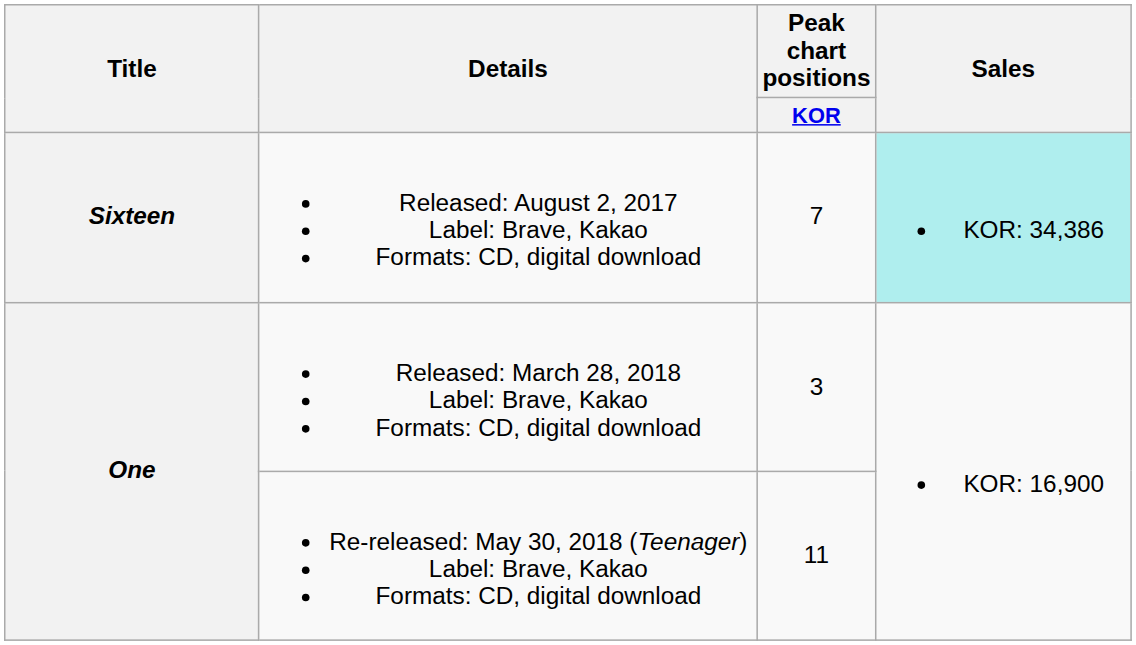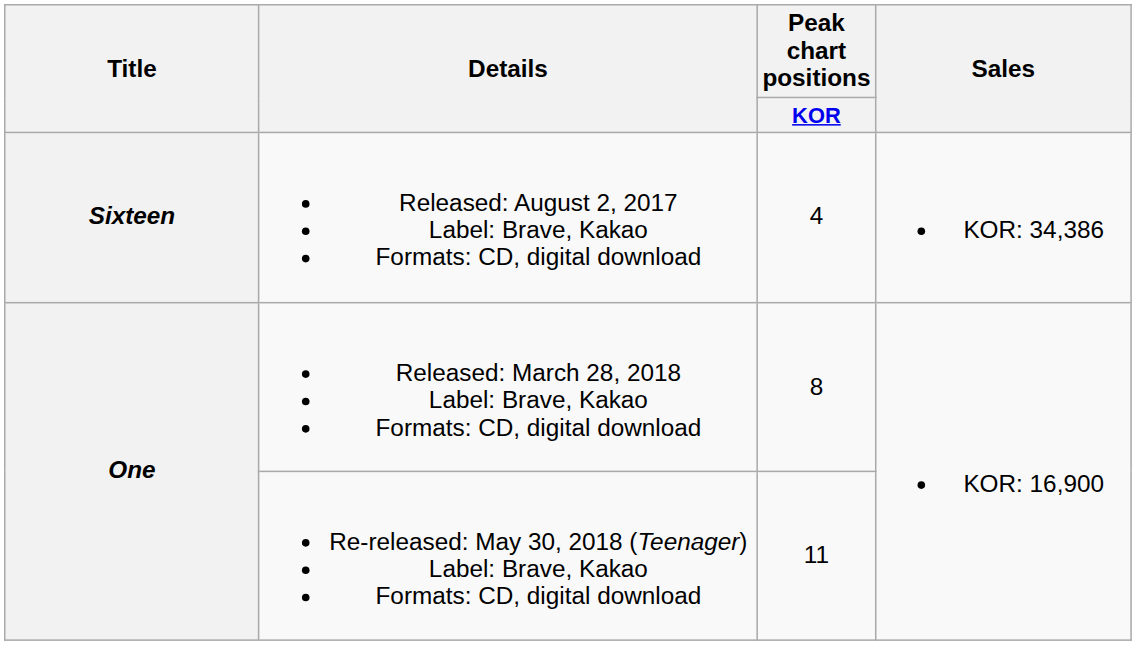(816, 217) 7 -> (816, 217) 4
(1003, 231) paleturquoise background -> (1003, 231) no background
(816, 386) 3 -> (816, 386) 8
